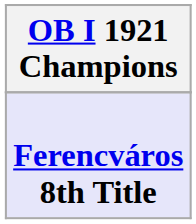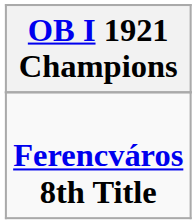(98, 173) lavender background -> (98, 173) no background
